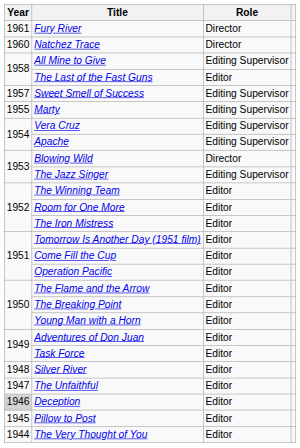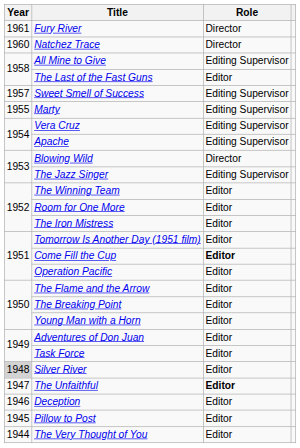(219, 256) normal -> (220, 256) bold
(18, 369) no background -> (18, 369) lightgrey background
(219, 386) normal -> (220, 386) bold
(18, 402) lightgrey background -> (18, 402) no background
